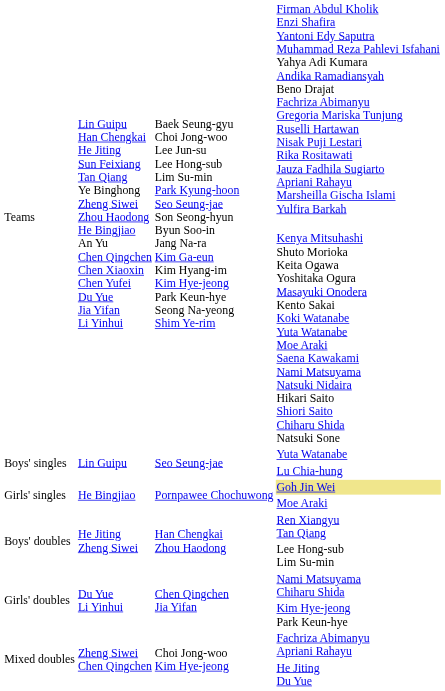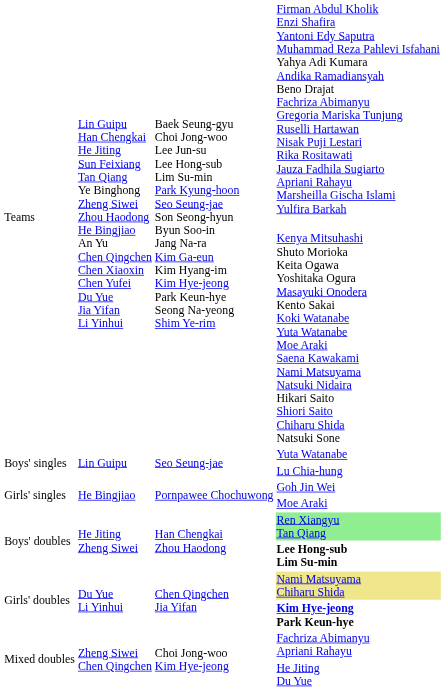(306, 487) khaki background -> (306, 487) no background
(308, 526) no background -> (308, 526) lightgreen background
(310, 556) normal -> (312, 556) bold
(319, 585) no background -> (319, 585) khaki background
(313, 615) normal -> (315, 615) bold
